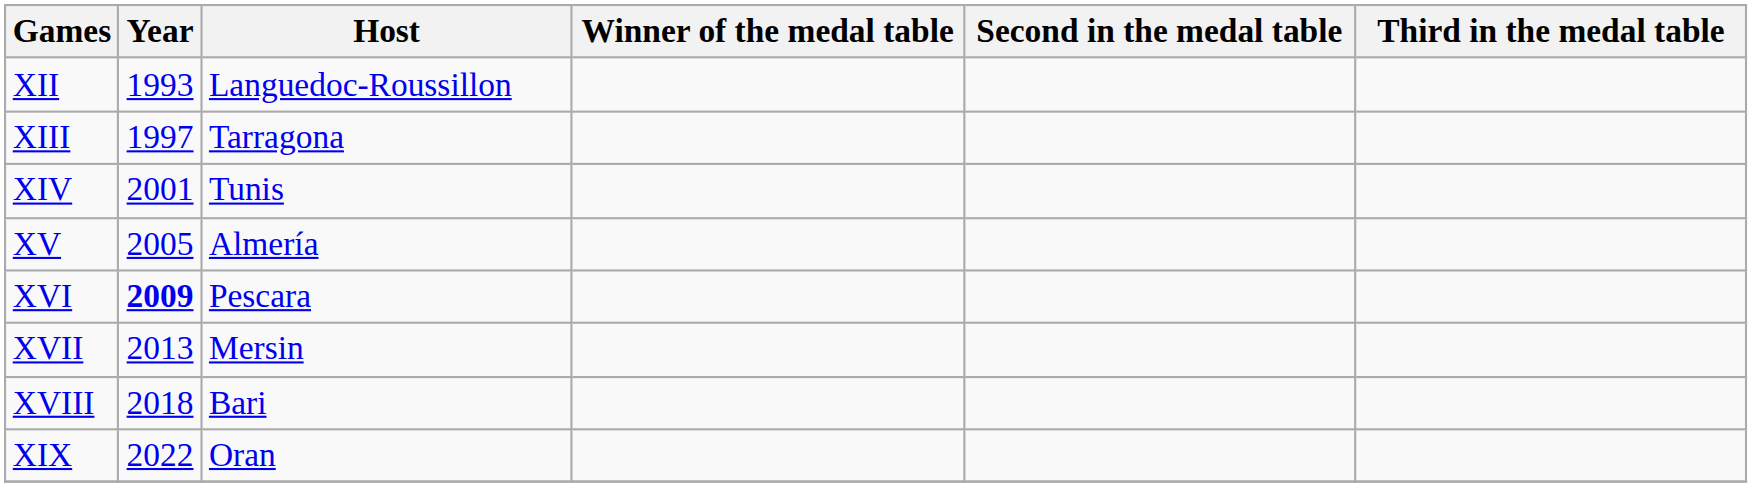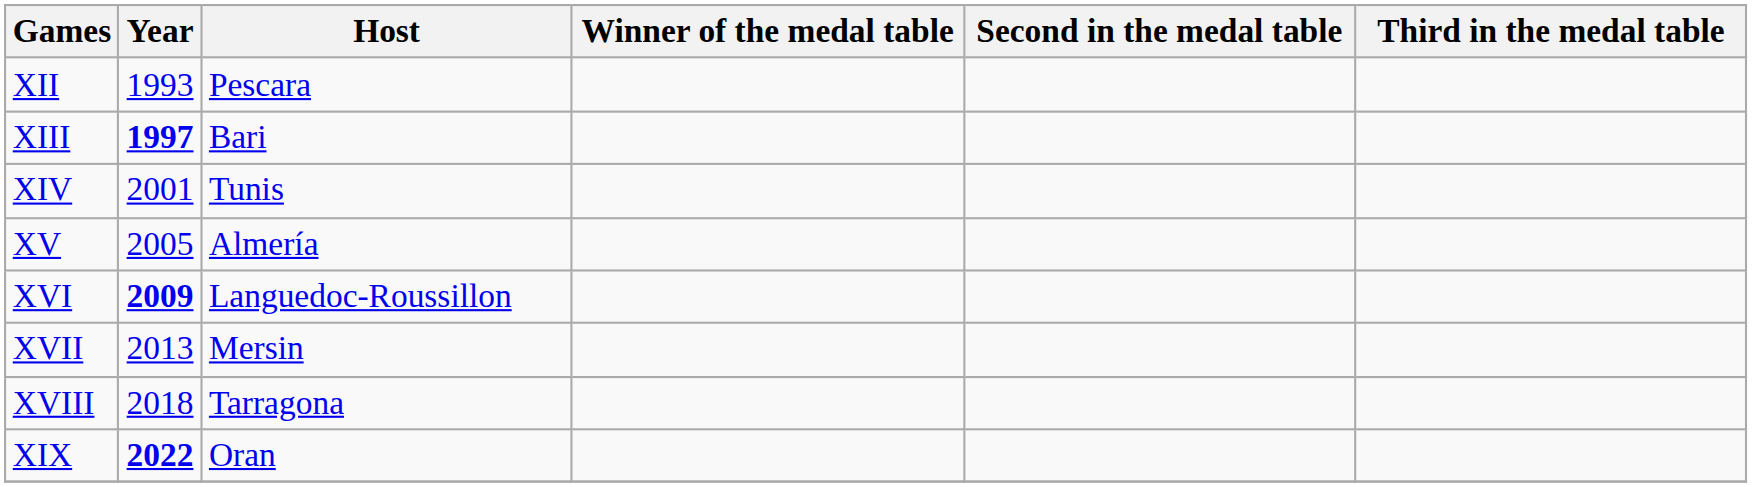(360, 84) Languedoc-Roussillon -> (260, 84) Pescara
(160, 137) normal -> (160, 137) bold
(276, 137) Tarragona -> (238, 137) Bari
(260, 296) Pescara -> (360, 296) Languedoc-Roussillon
(238, 402) Bari -> (276, 402) Tarragona
(160, 455) normal -> (160, 455) bold
